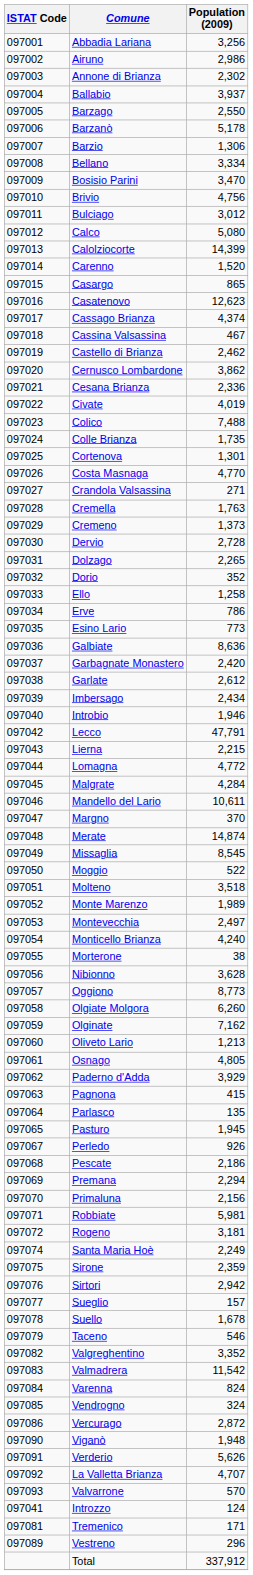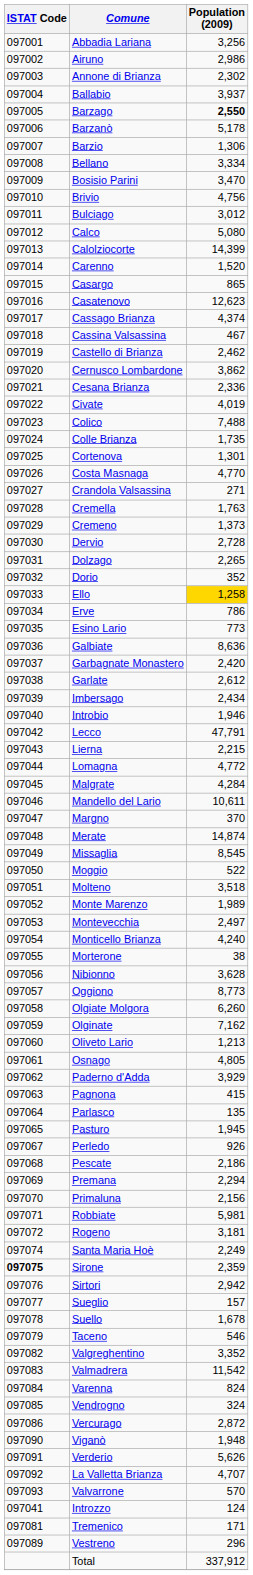(231, 111) normal -> (231, 111) bold
(231, 594) no background -> (231, 594) gold background
(25, 1267) normal -> (25, 1267) bold
